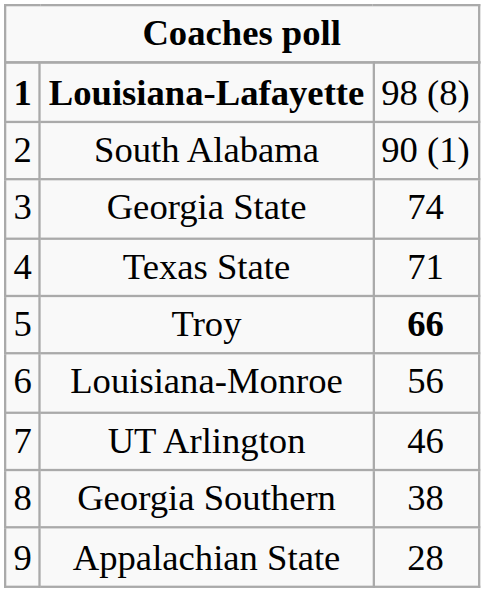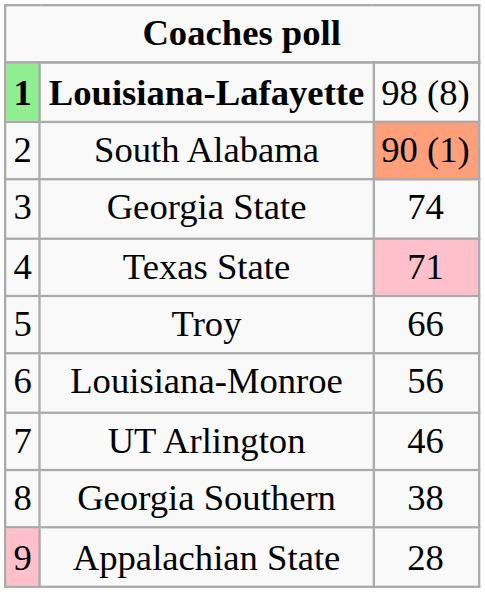(23, 91) no background -> (23, 91) lightgreen background
(425, 149) no background -> (425, 149) lightsalmon background
(425, 265) no background -> (425, 265) pink background
(425, 324) bold -> (425, 324) normal
(23, 556) no background -> (23, 556) pink background
